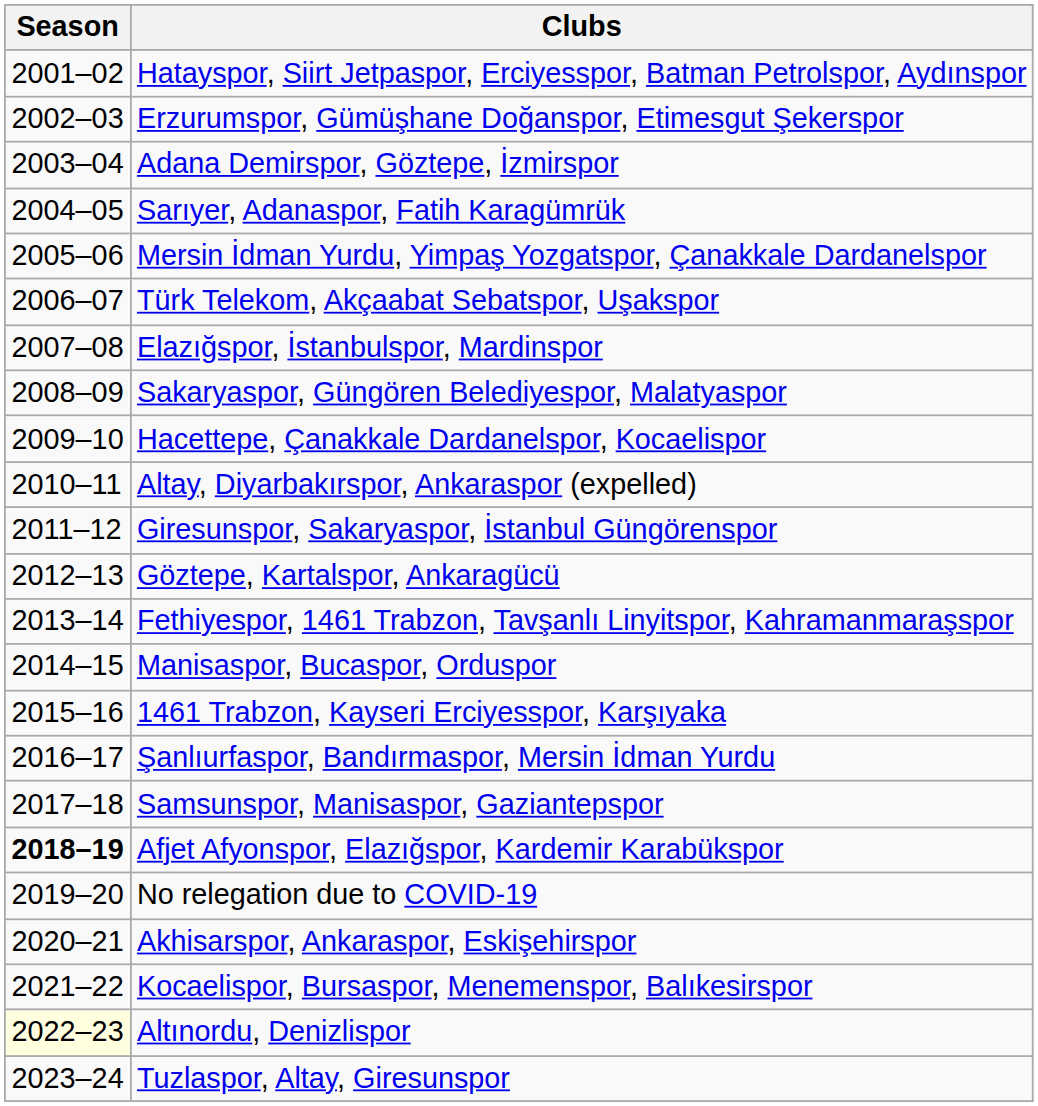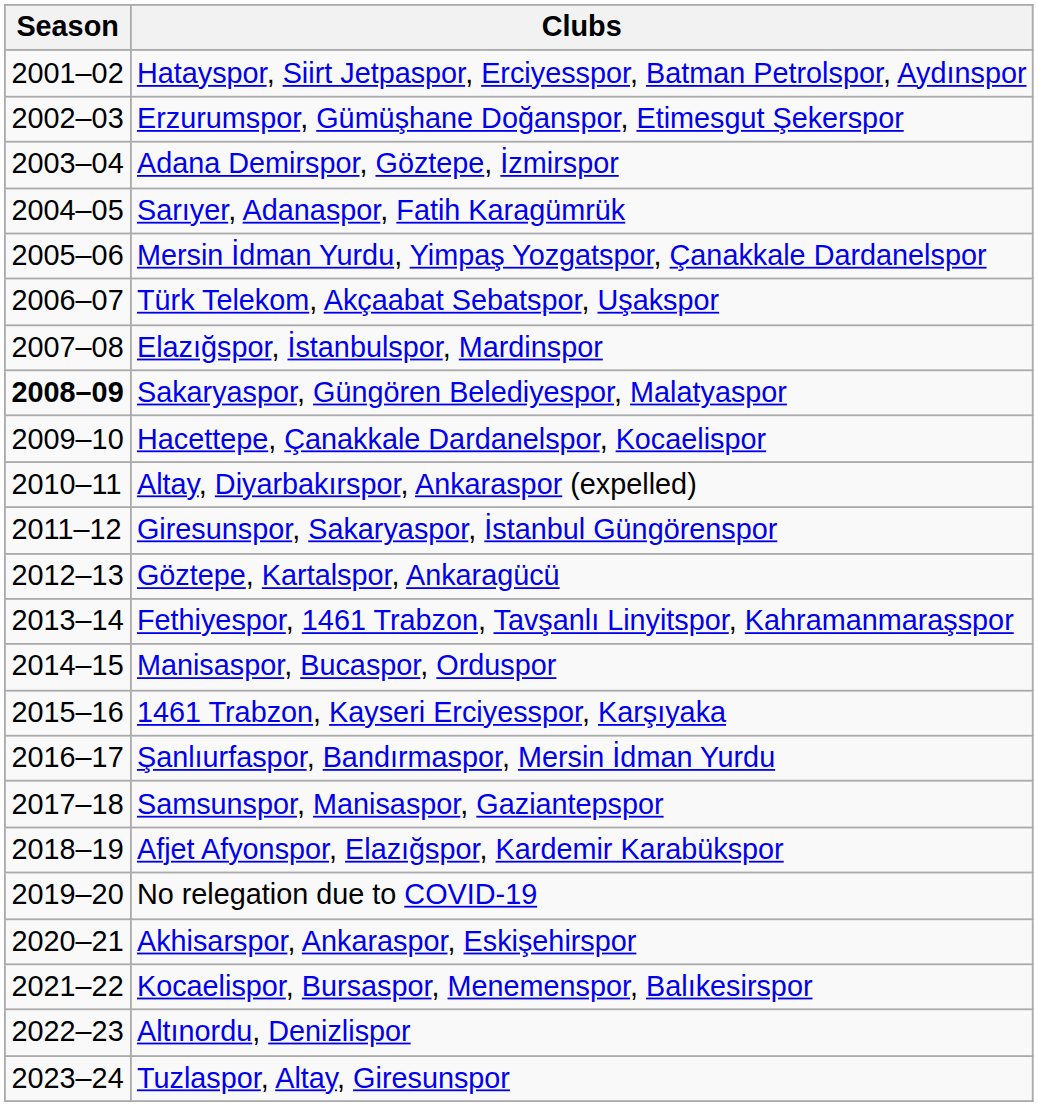(68, 392) normal -> (68, 392) bold
(68, 849) bold -> (68, 849) normal
(68, 1032) lightyellow background -> (68, 1032) no background
